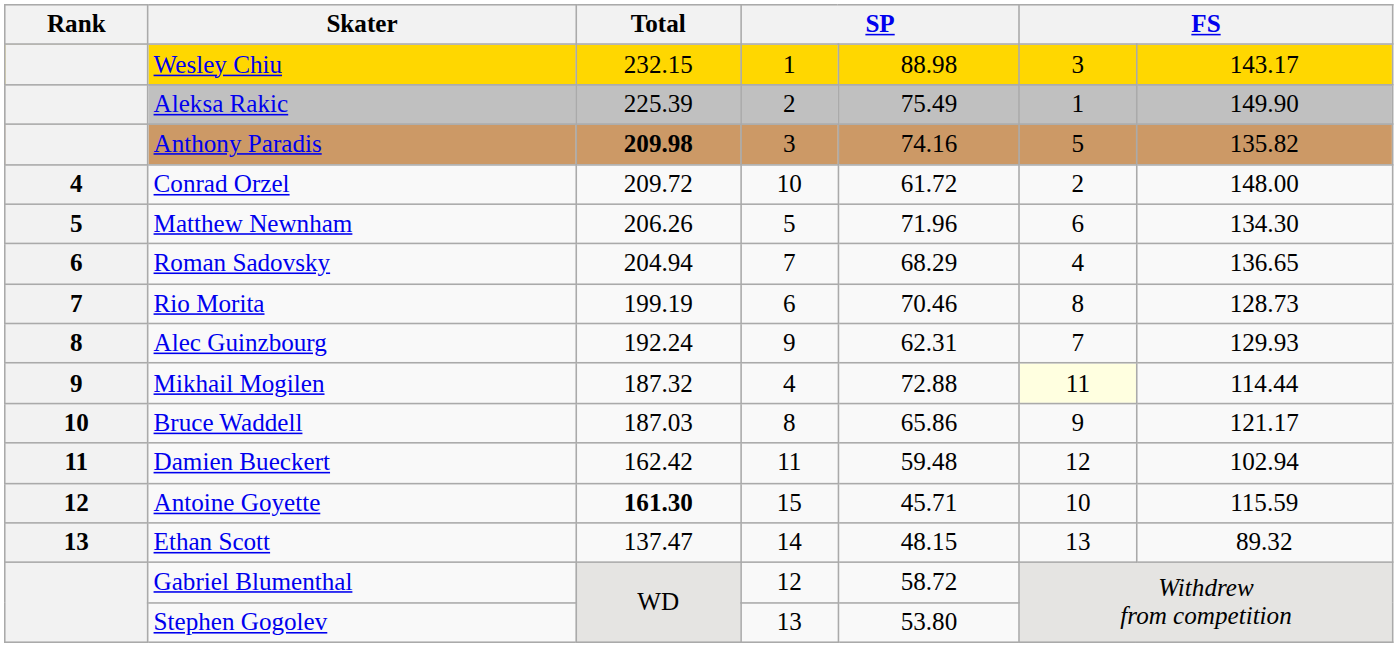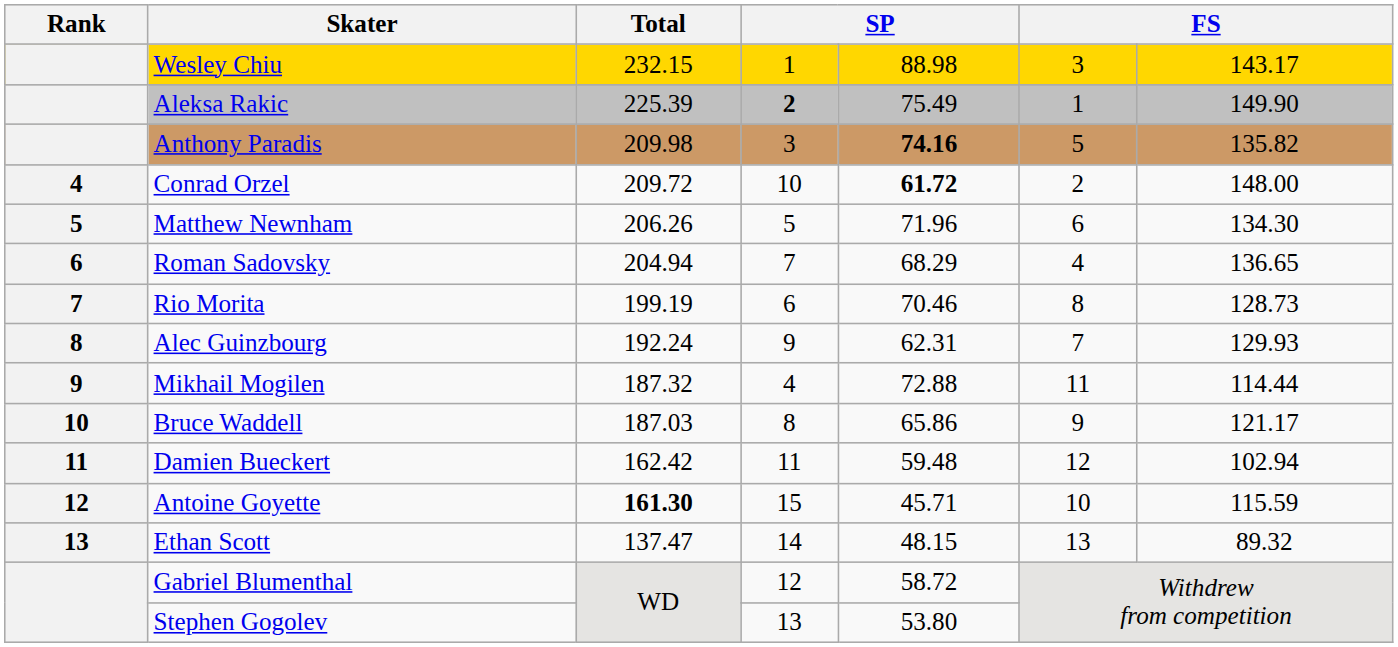(789, 104) normal -> (789, 104) bold
(658, 143) bold -> (658, 143) normal
(929, 143) normal -> (929, 143) bold
(929, 183) normal -> (929, 183) bold
(1078, 382) lightyellow background -> (1078, 382) no background
